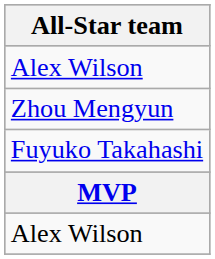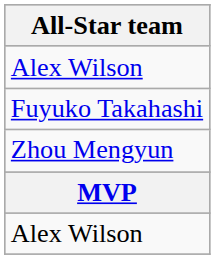(92, 108) Zhou Mengyun -> (107, 108) Fuyuko Takahashi
(107, 150) Fuyuko Takahashi -> (92, 150) Zhou Mengyun
